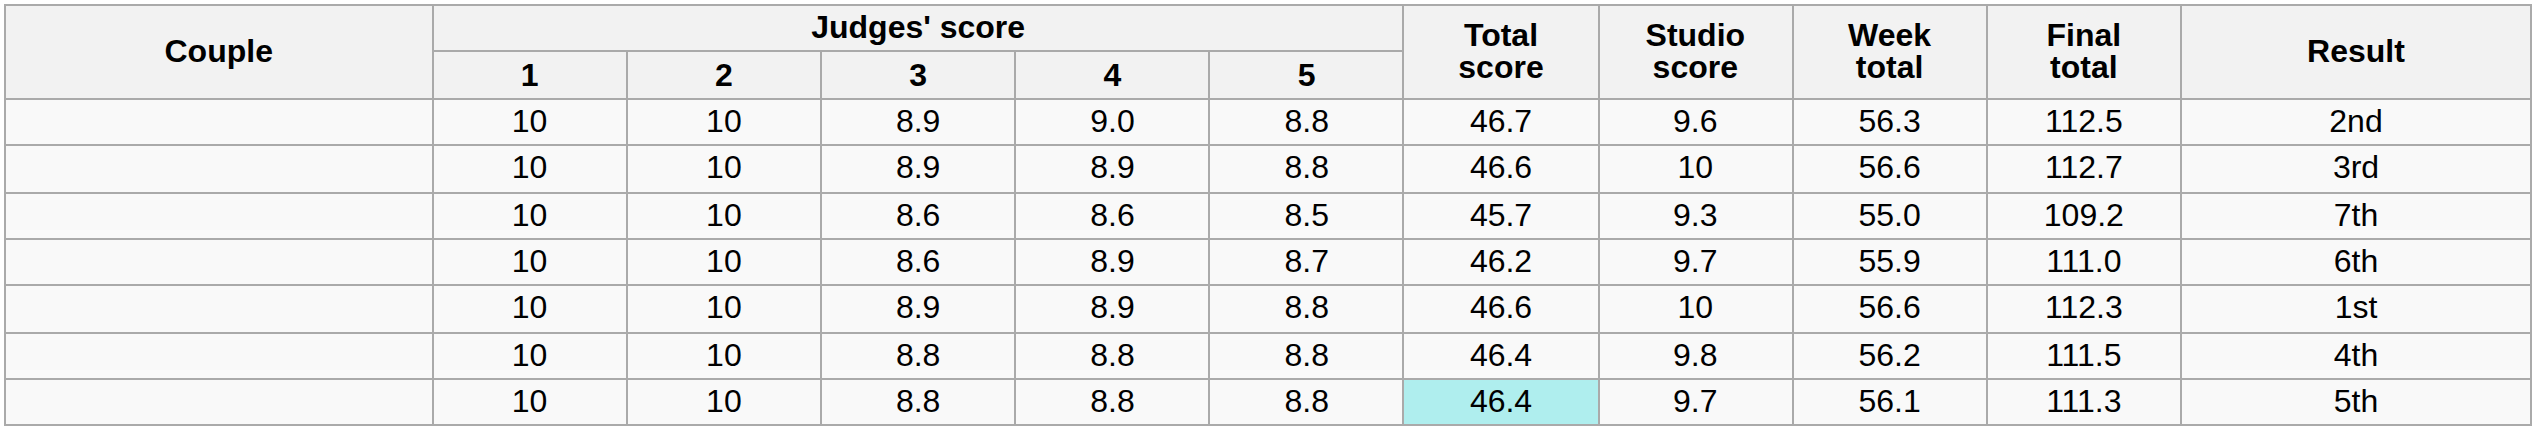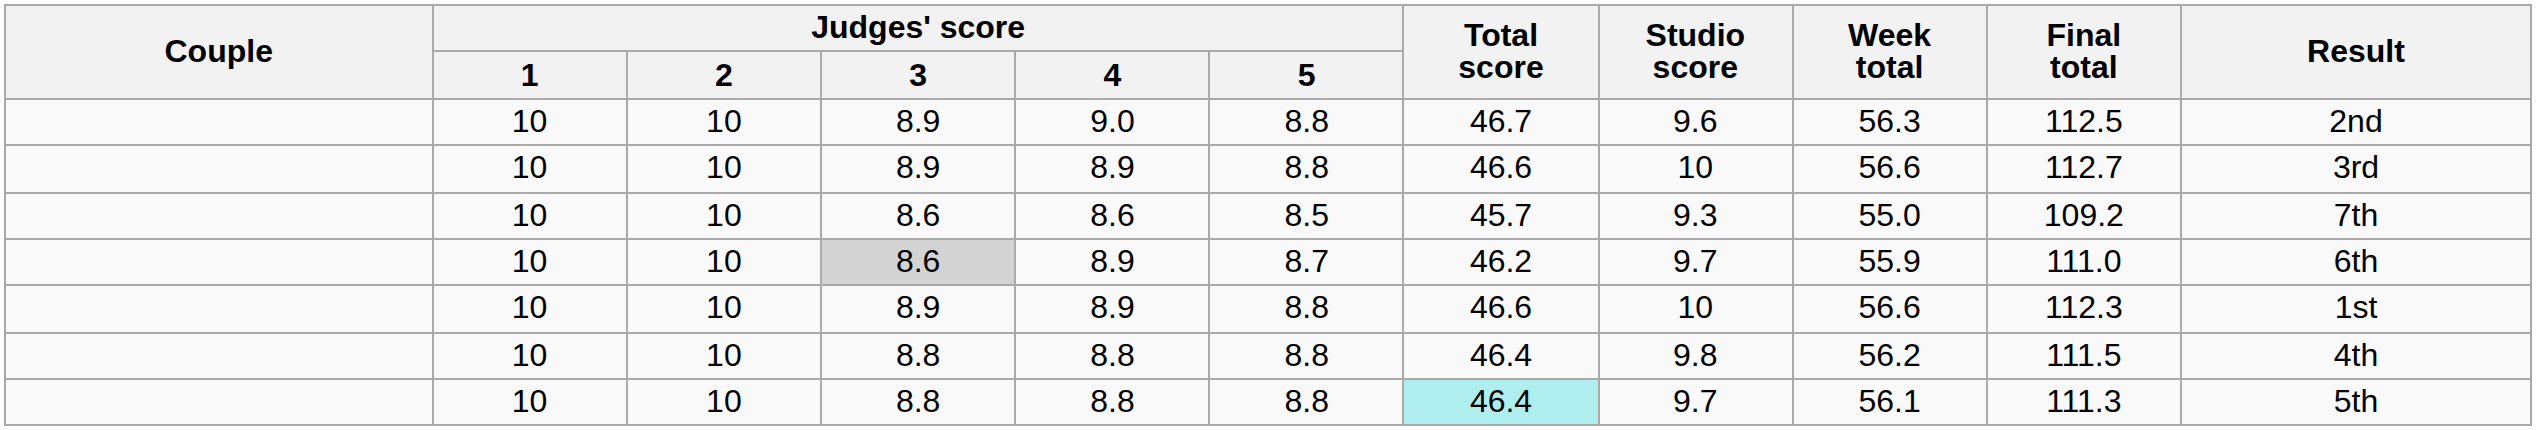(918, 261) no background -> (918, 261) lightgrey background
